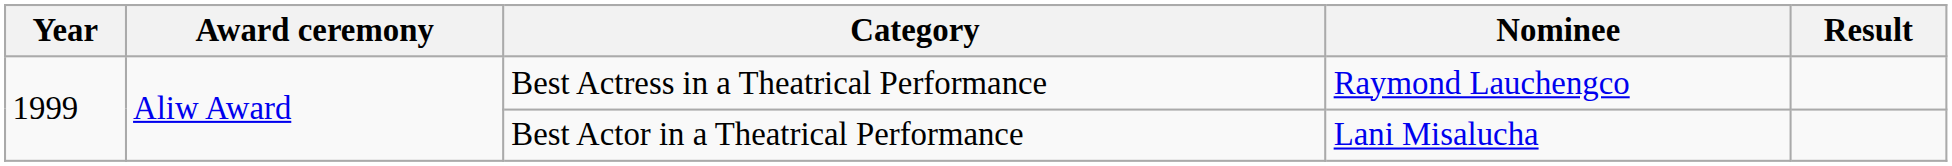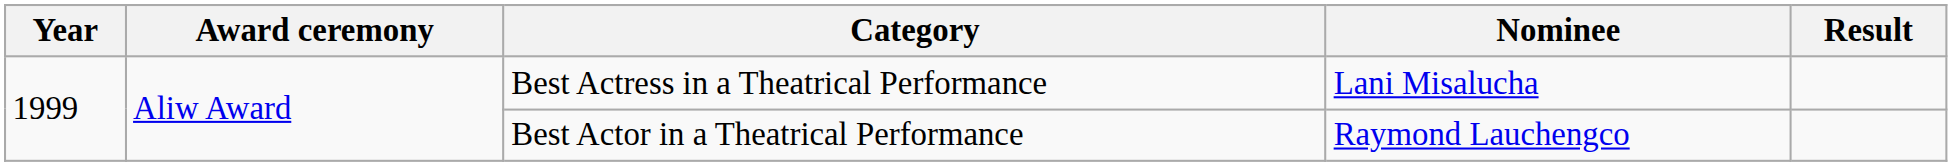(1482, 82) Raymond Lauchengco -> (1436, 82) Lani Misalucha
(1436, 134) Lani Misalucha -> (1482, 134) Raymond Lauchengco
